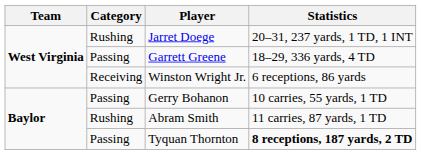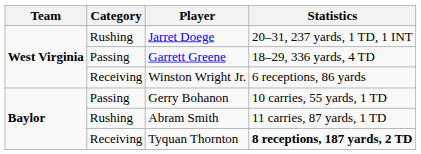(110, 139) Passing -> (116, 139) Receiving
